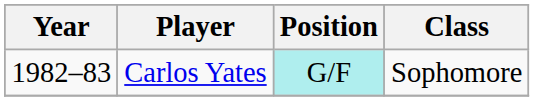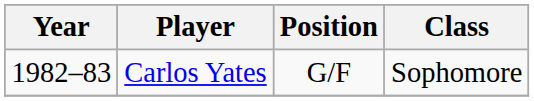(329, 72) paleturquoise background -> (329, 72) no background
